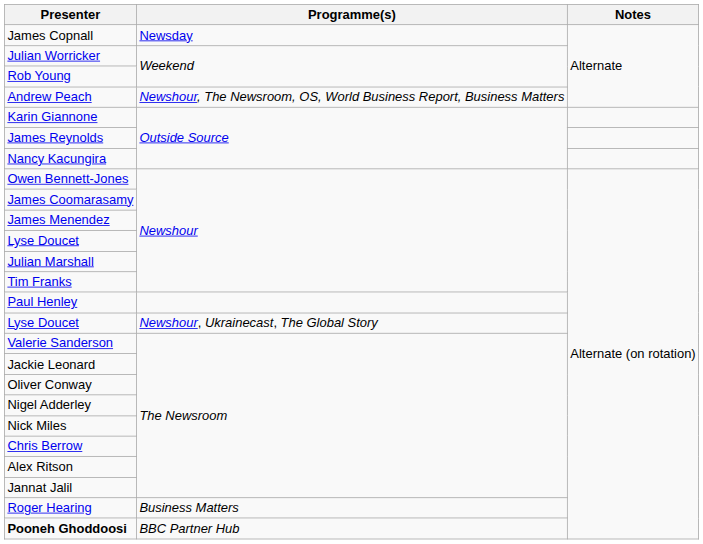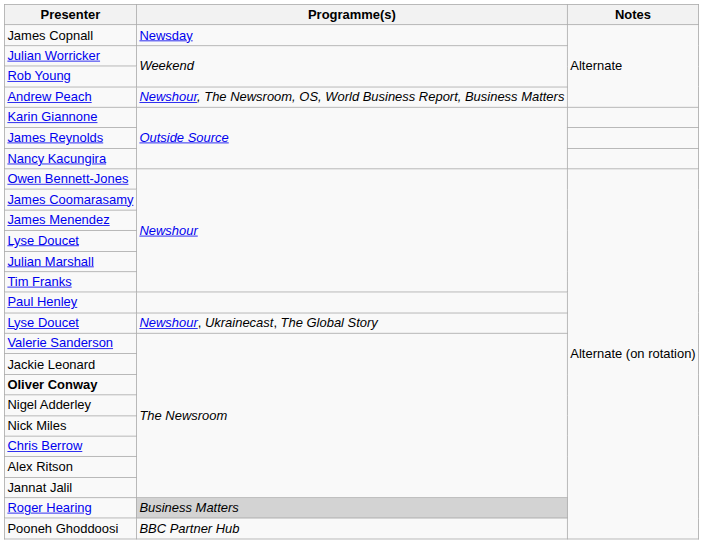(50, 384) normal -> (52, 384) bold
(189, 508) no background -> (189, 508) lightgrey background
(67, 528) bold -> (63, 528) normal
